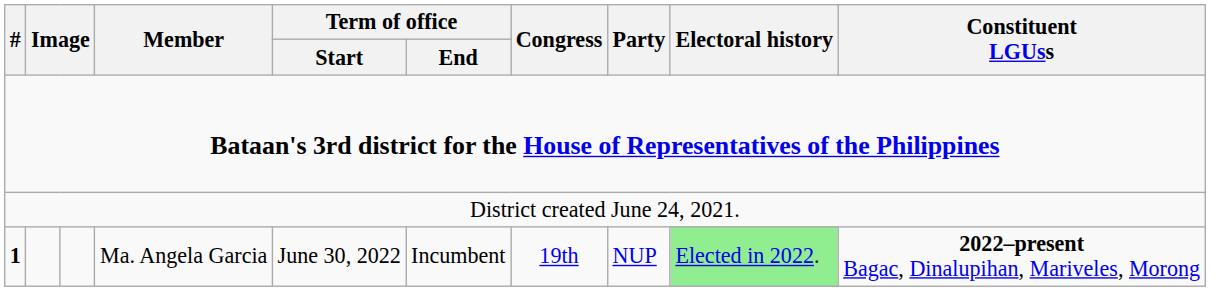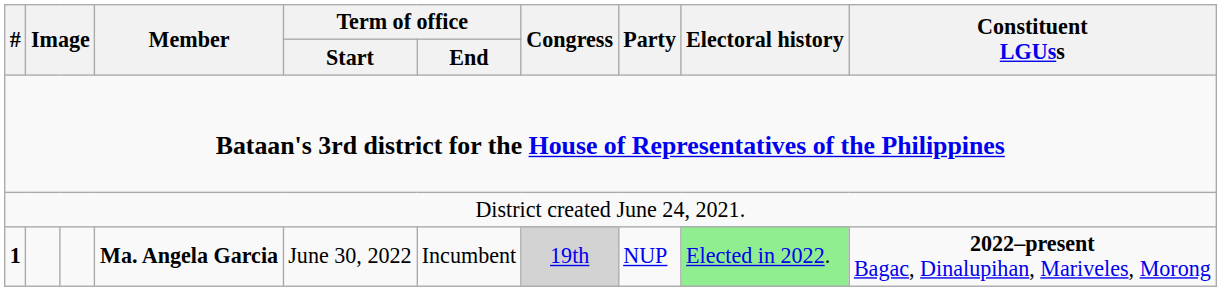(184, 256) normal -> (189, 256) bold
(559, 256) no background -> (570, 256) lightgrey background
